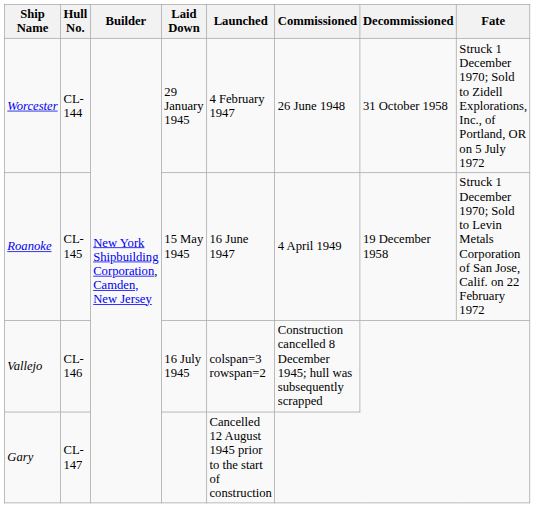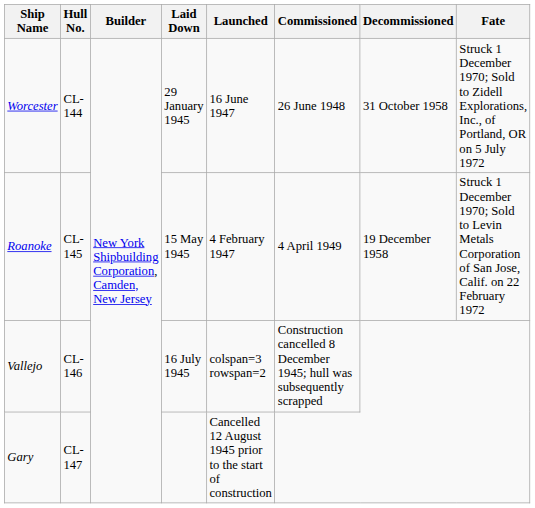(237, 105) 4 February 1947 -> (229, 105) 16 June 1947
(229, 246) 16 June 1947 -> (237, 246) 4 February 1947
